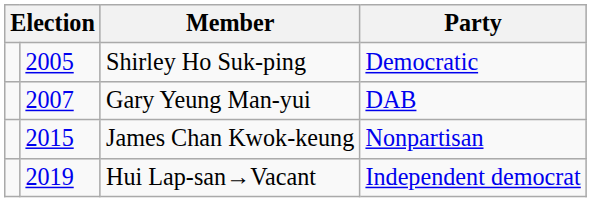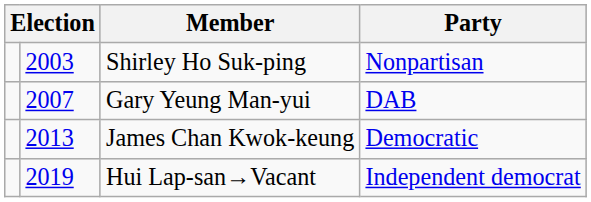(50, 61) 2005 -> (50, 61) 2003
(422, 61) Democratic -> (424, 61) Nonpartisan
(50, 138) 2015 -> (50, 138) 2013
(424, 138) Nonpartisan -> (422, 138) Democratic
